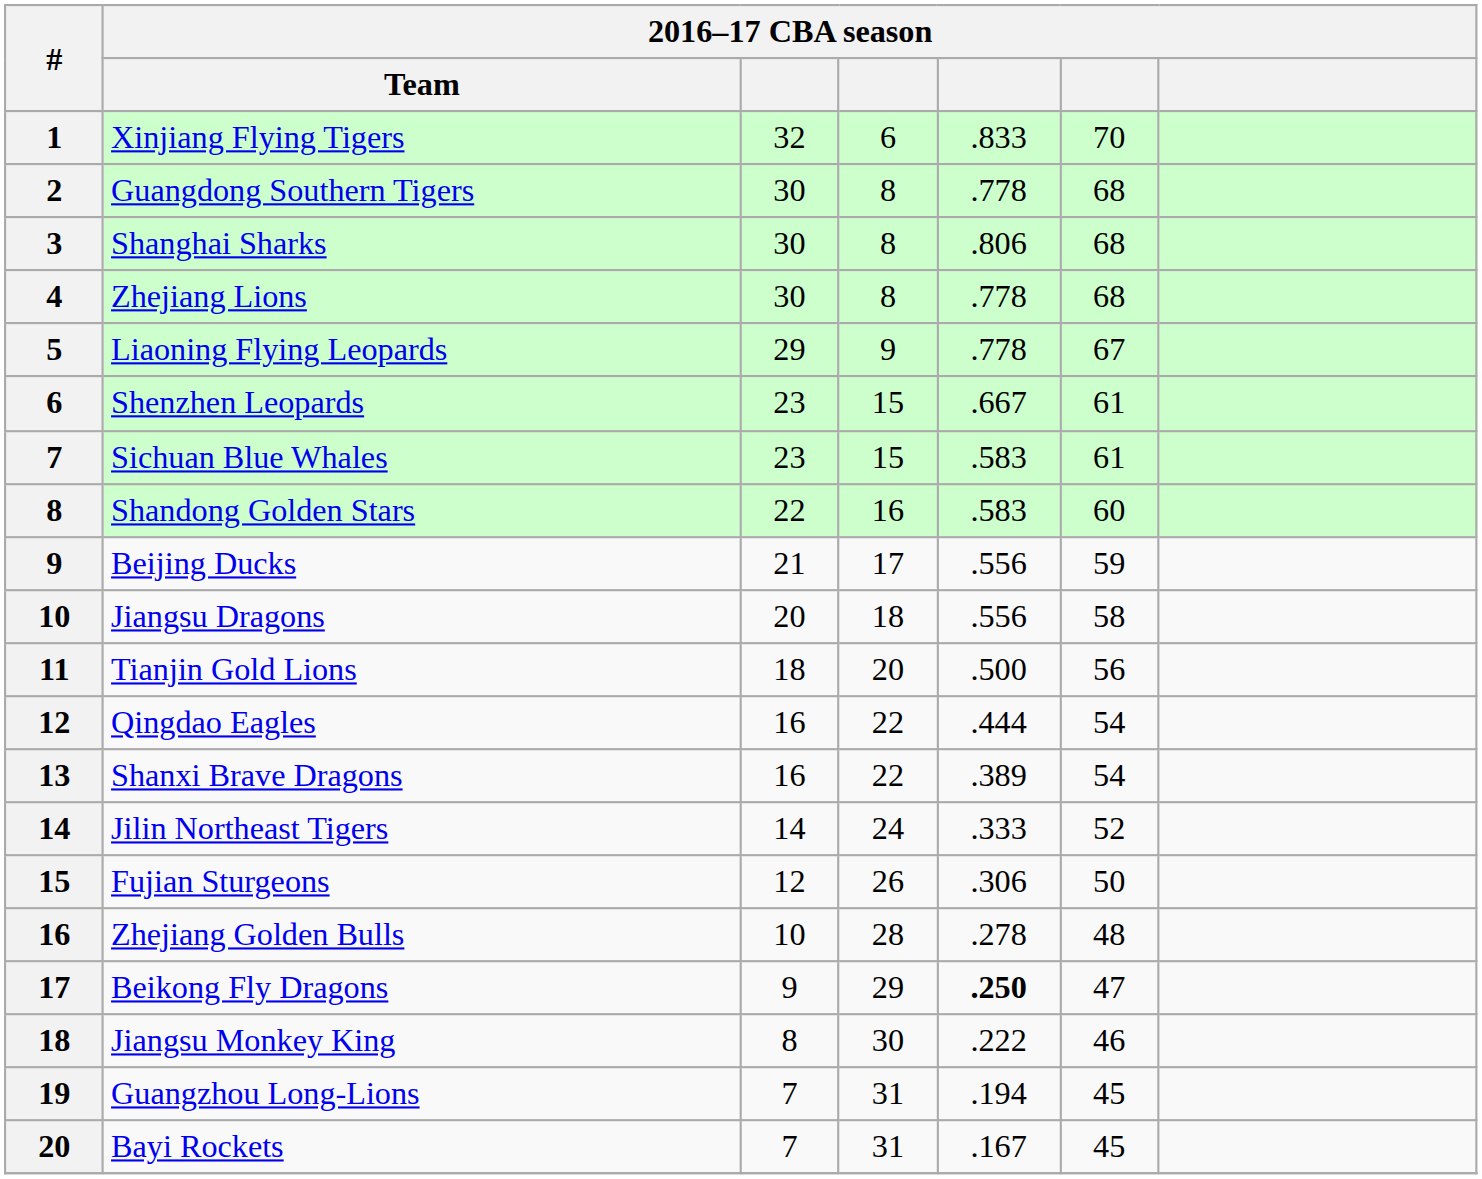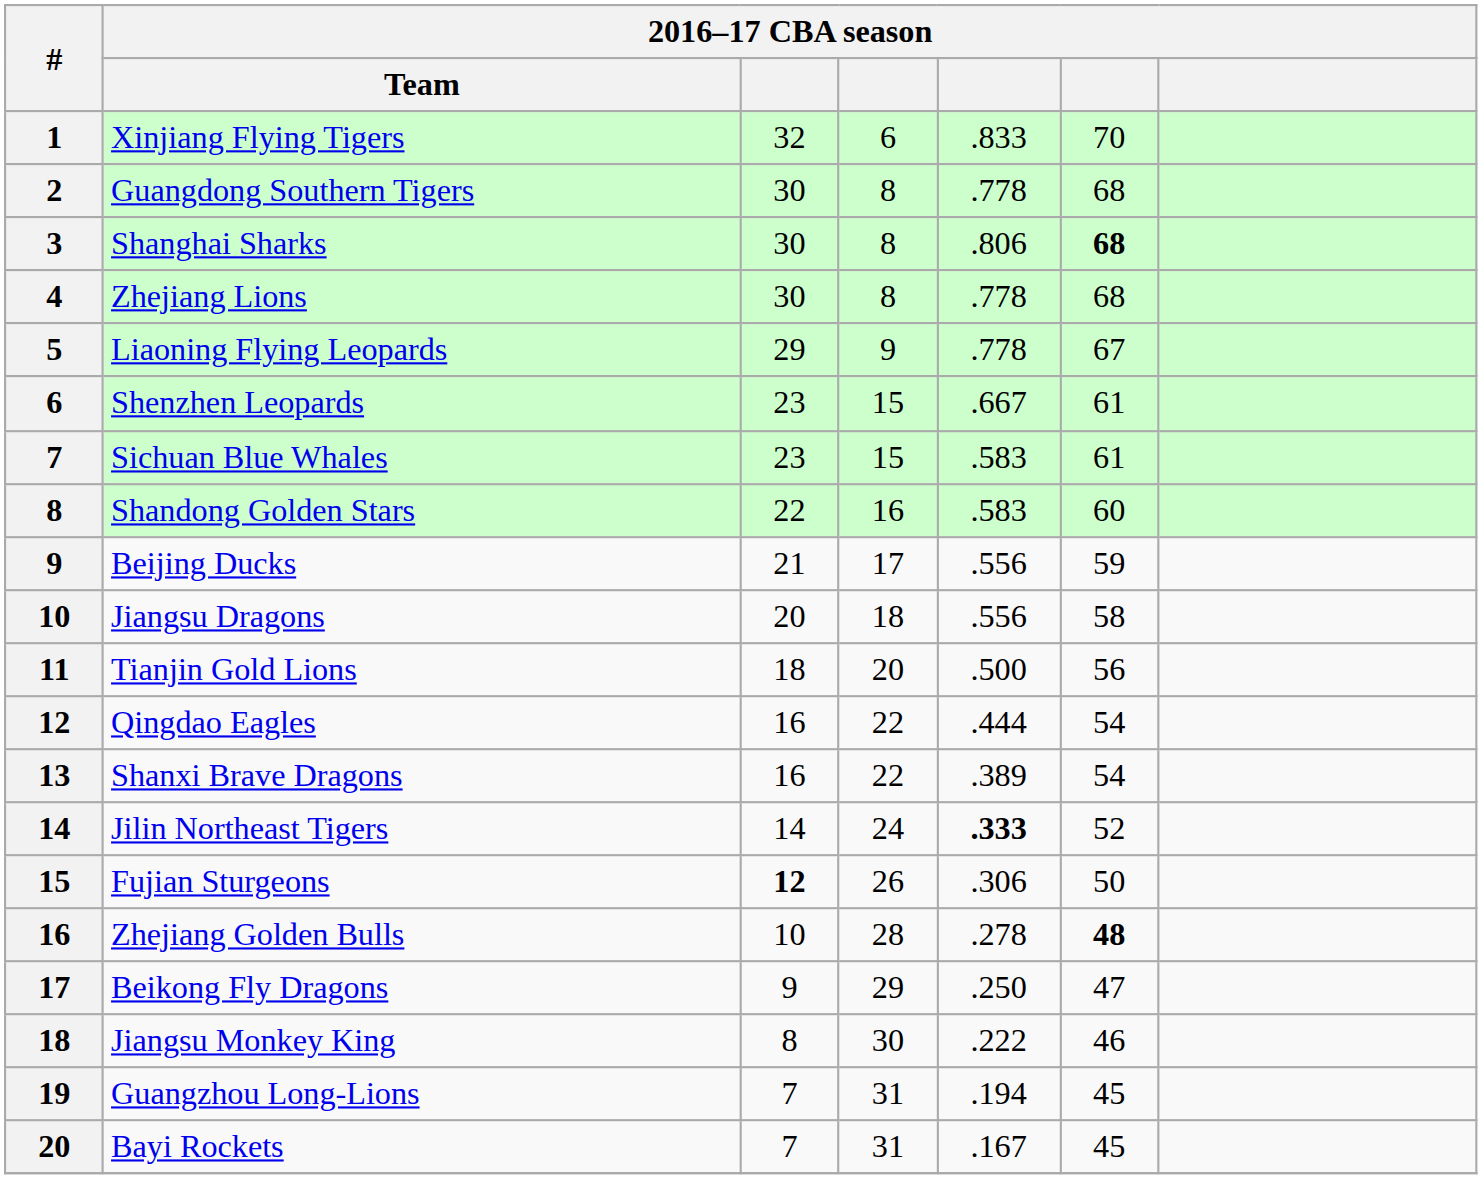(1109, 243) normal -> (1109, 243) bold
(999, 828) normal -> (999, 828) bold
(789, 881) normal -> (789, 881) bold
(1109, 934) normal -> (1109, 934) bold
(999, 987) bold -> (999, 987) normal
